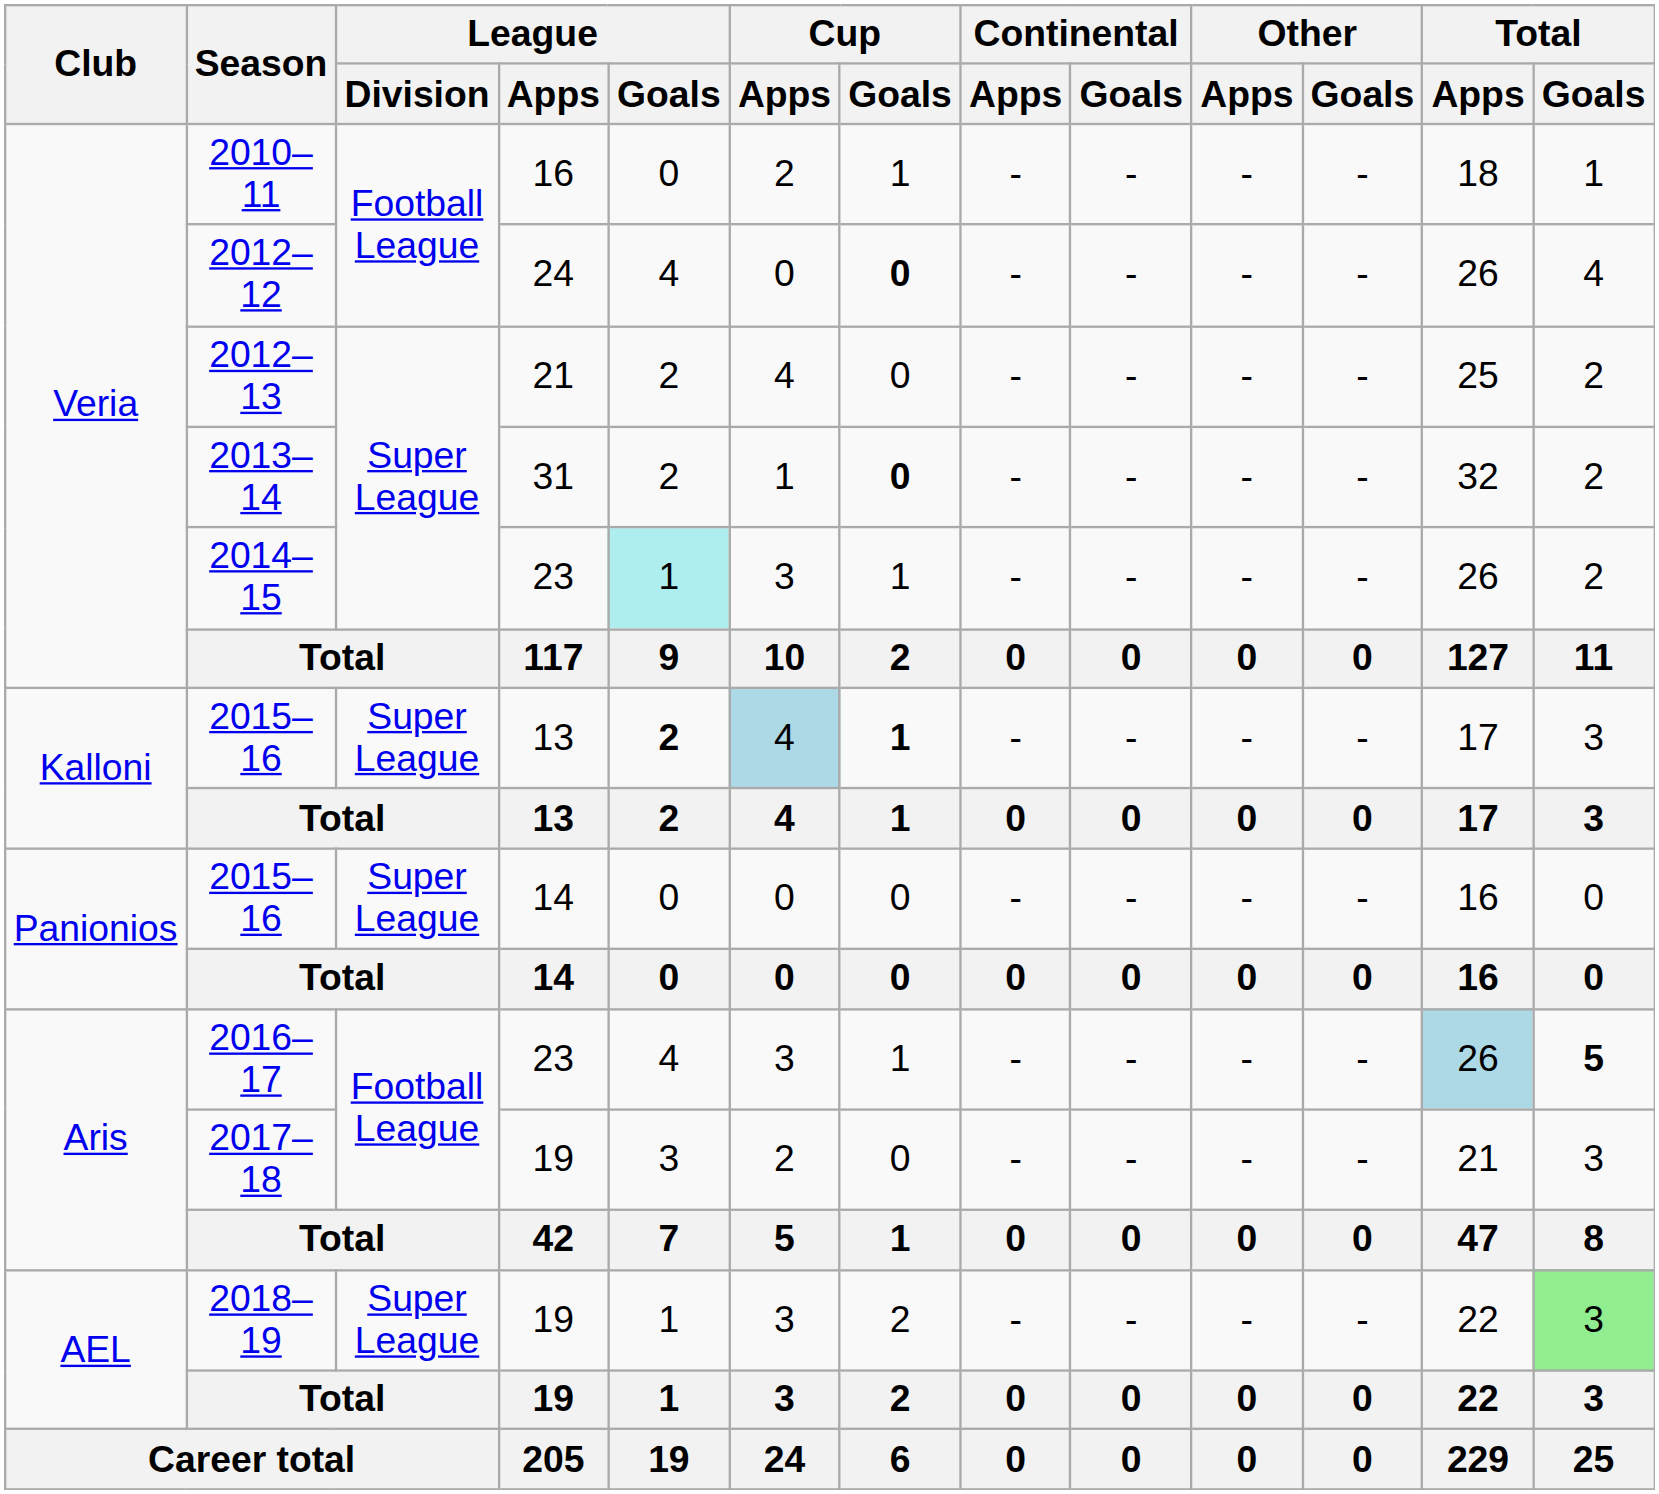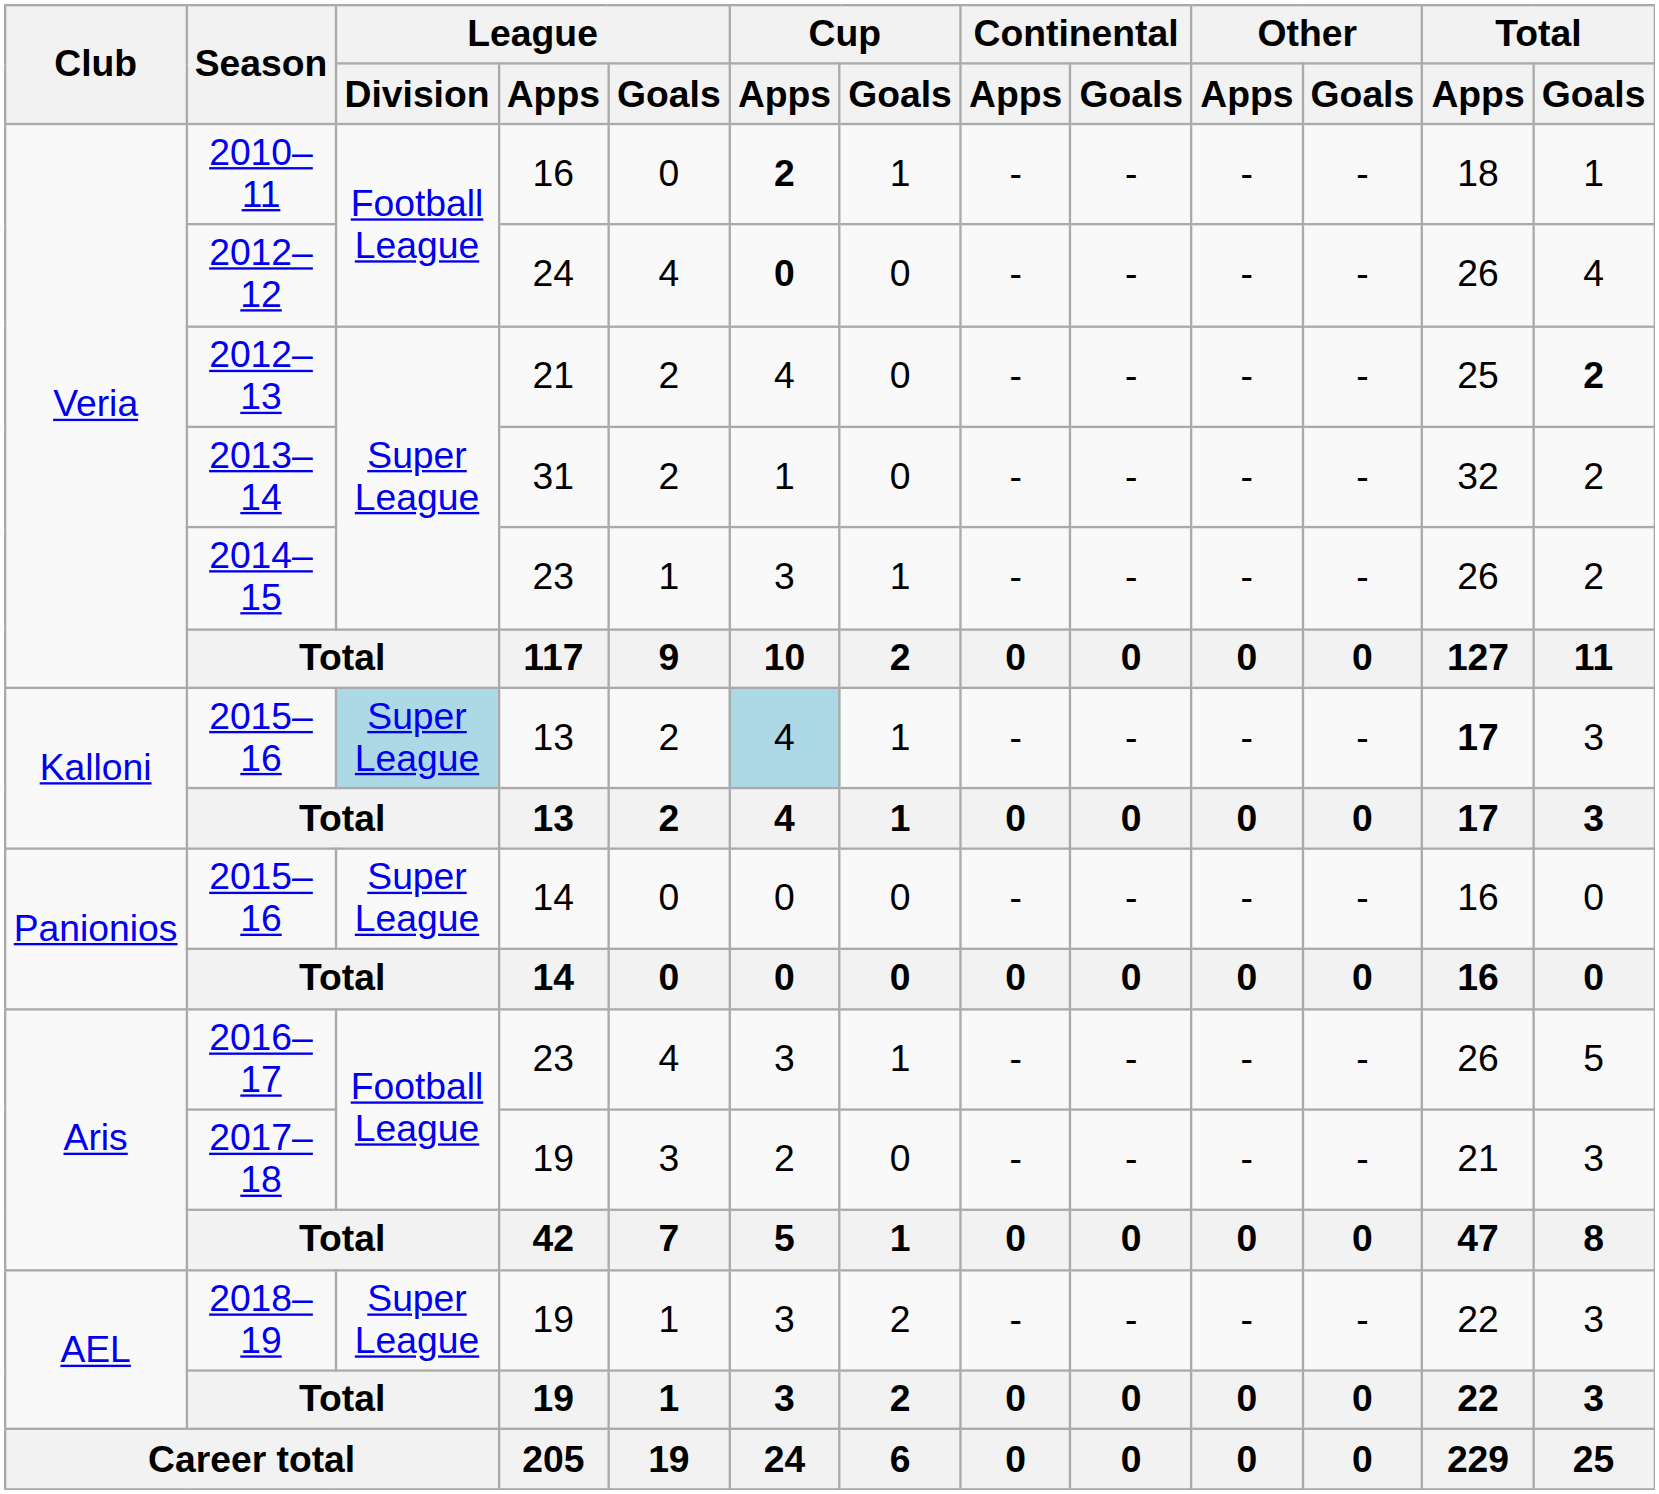(784, 173) normal -> (784, 173) bold
(784, 274) normal -> (784, 274) bold
(900, 274) bold -> (900, 274) normal
(1594, 375) normal -> (1594, 375) bold
(900, 476) bold -> (900, 476) normal
(669, 577) paleturquoise background -> (669, 577) no background
(417, 737) no background -> (417, 737) lightblue background
(669, 737) bold -> (669, 737) normal
(900, 737) bold -> (900, 737) normal
(1478, 737) normal -> (1478, 737) bold
(1478, 1058) lightblue background -> (1478, 1058) no background
(1594, 1058) bold -> (1594, 1058) normal
(1594, 1319) lightgreen background -> (1594, 1319) no background
